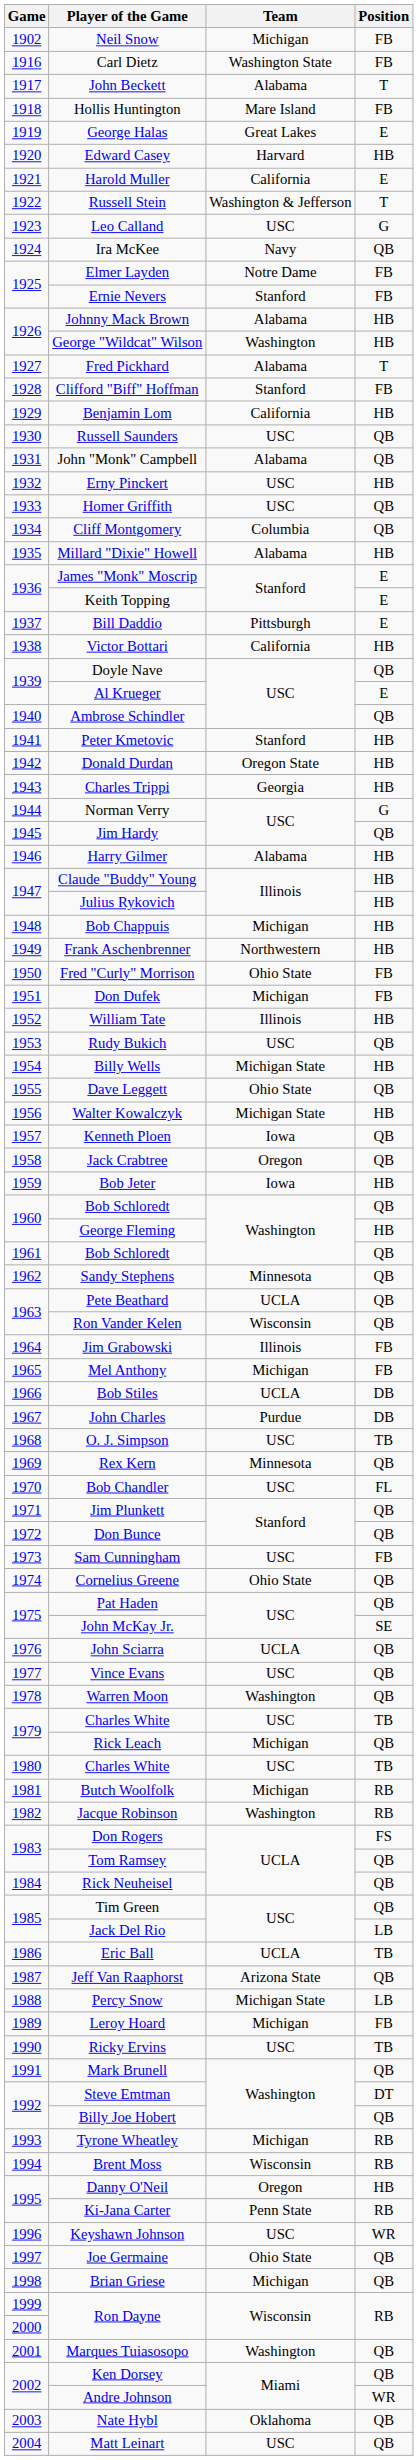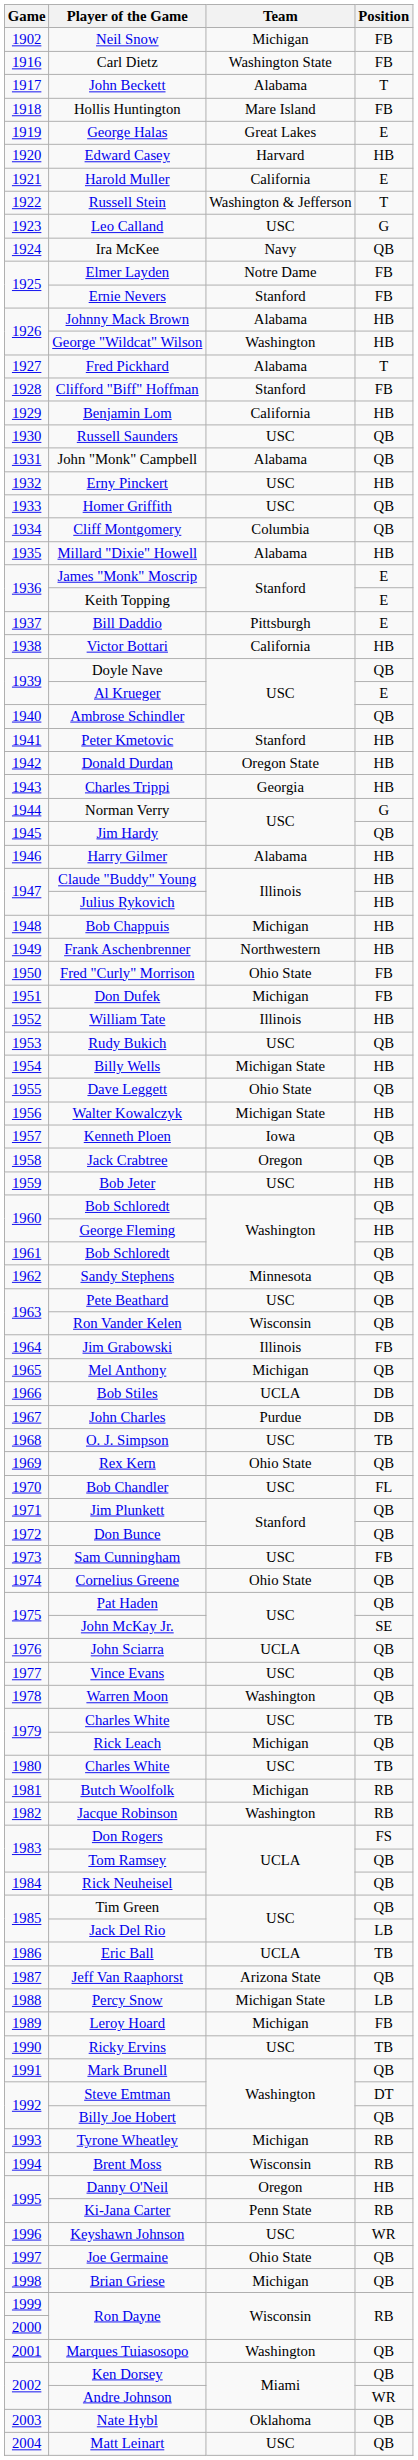(280, 1183) Iowa -> (280, 1183) USC
(280, 1300) UCLA -> (280, 1300) USC
(384, 1370) FB -> (384, 1370) QB
(280, 1463) Minnesota -> (280, 1463) Ohio State
